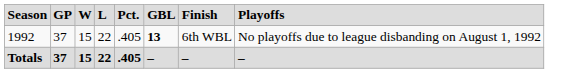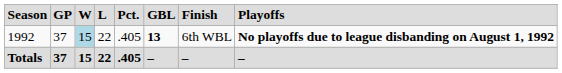(85, 36) no background -> (85, 36) lightblue background
(390, 36) normal -> (396, 36) bold
